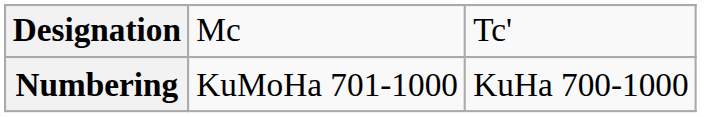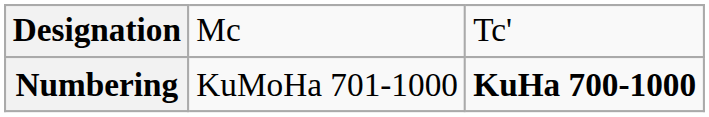(581, 83) normal -> (585, 83) bold
